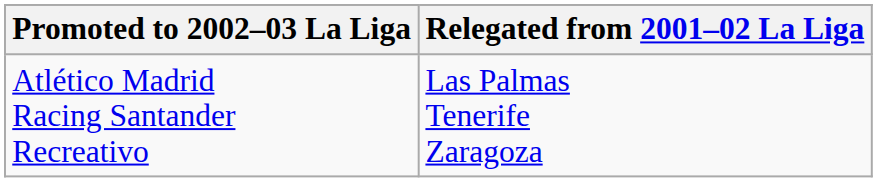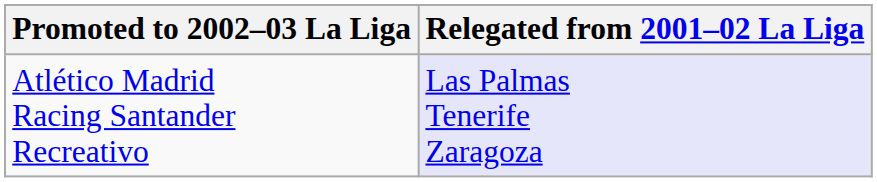(498, 114) no background -> (498, 114) lavender background
